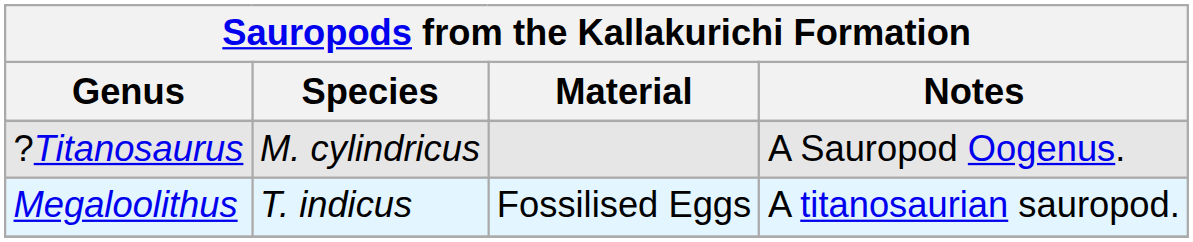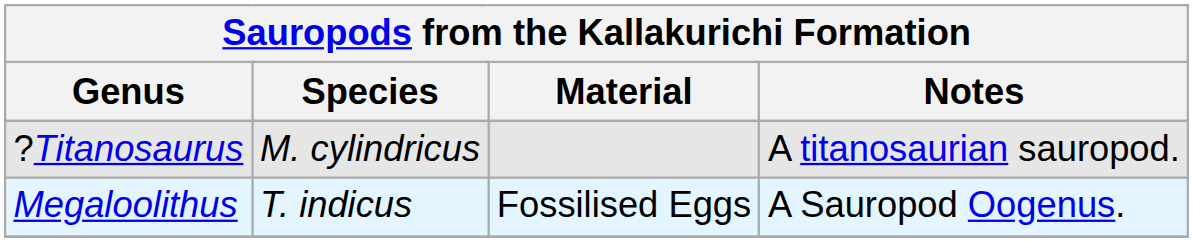(947, 148) A Sauropod Oogenus. -> (974, 148) A titanosaurian sauropod.
(974, 206) A titanosaurian sauropod. -> (947, 206) A Sauropod Oogenus.
